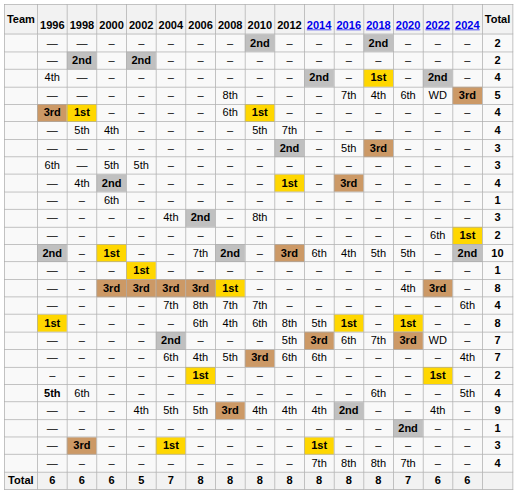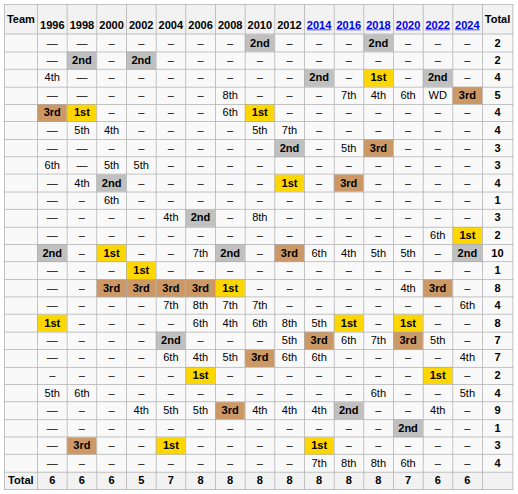(438, 340) WD -> (438, 340) 5th
(52, 393) bold -> (52, 393) normal
(408, 463) 7th -> (408, 463) 6th
